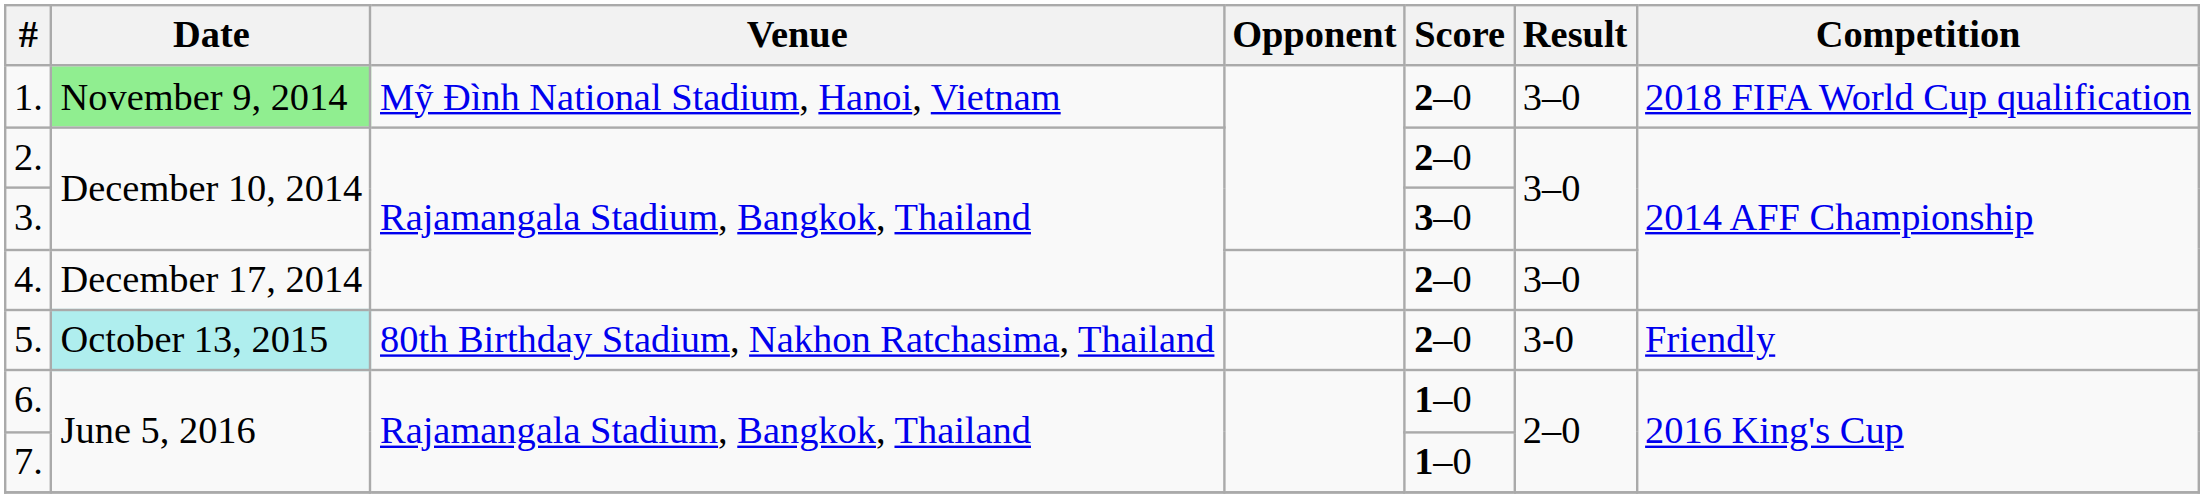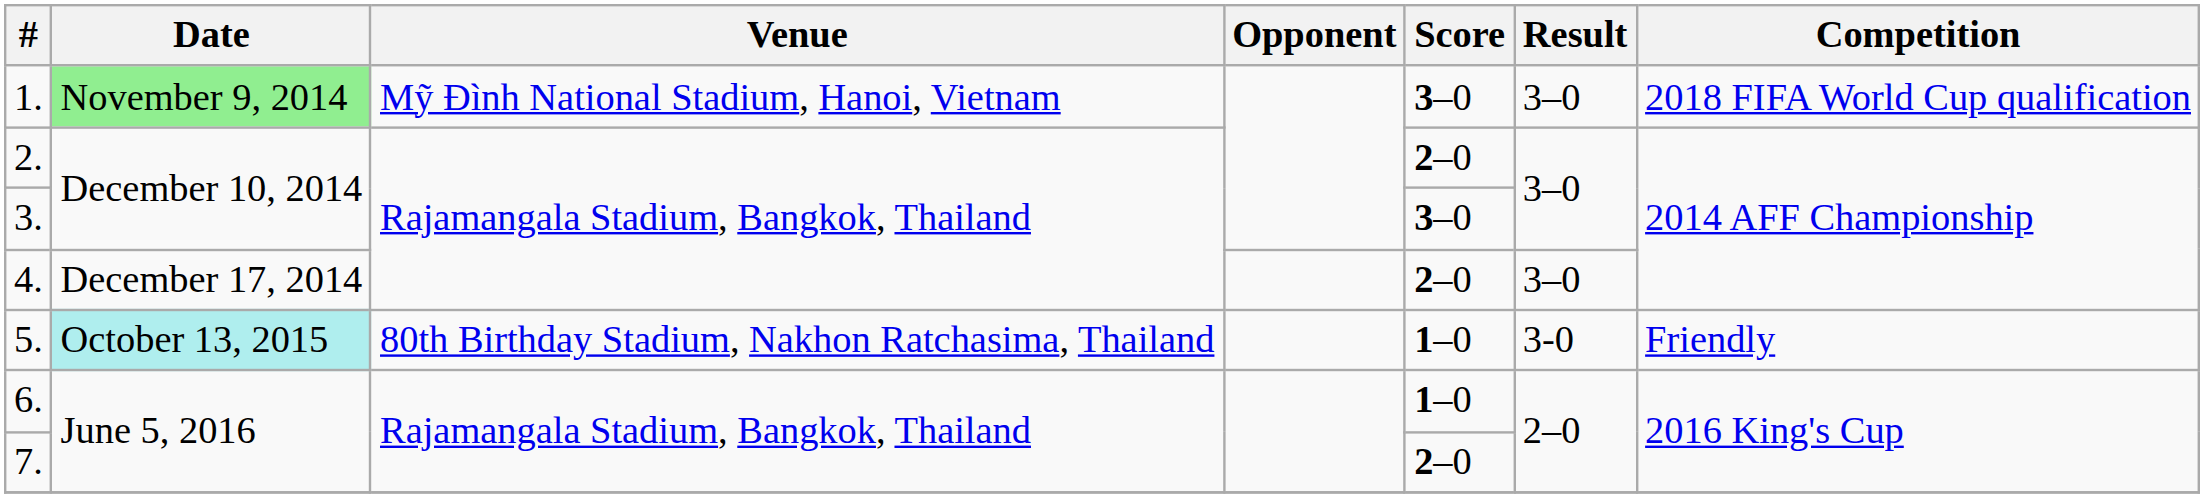(1443, 95) 2–0 -> (1443, 95) 3–0
(1443, 339) 2–0 -> (1443, 339) 1–0
(1443, 461) 1–0 -> (1443, 461) 2–0
